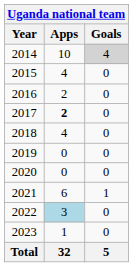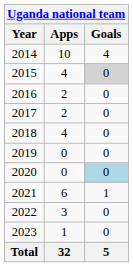(106, 53) lightgrey background -> (106, 53) no background
(106, 73) no background -> (106, 73) lightgrey background
(64, 113) bold -> (64, 113) normal
(106, 172) no background -> (106, 172) lightblue background
(64, 212) lightblue background -> (64, 212) no background
